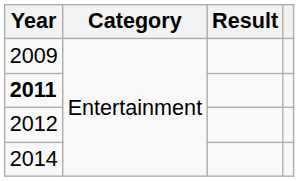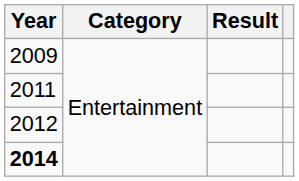(33, 90) bold -> (33, 90) normal
(34, 158) normal -> (34, 158) bold
